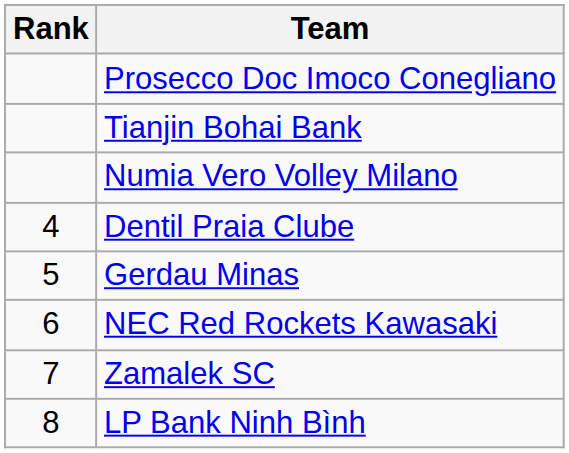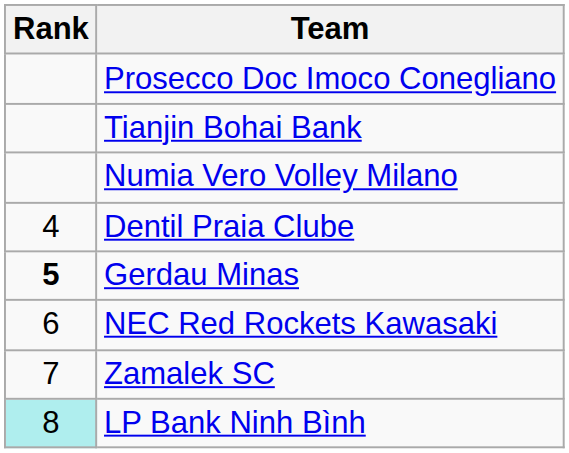(51, 275) normal -> (51, 275) bold
(51, 422) no background -> (51, 422) paleturquoise background
